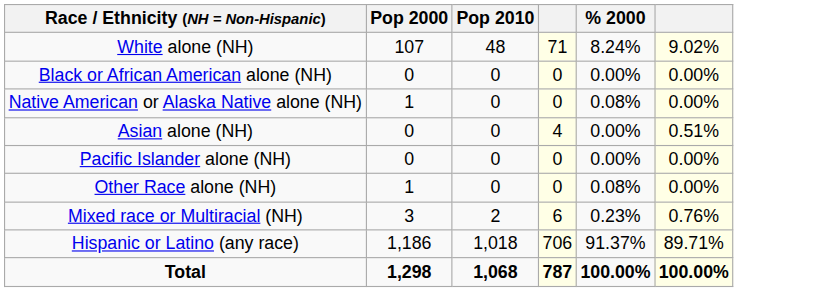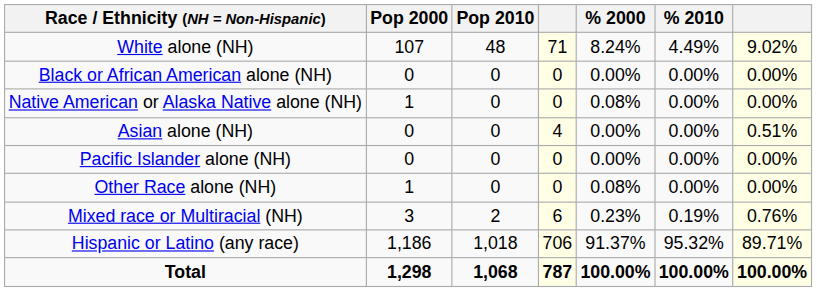+ column: (694, 18)
